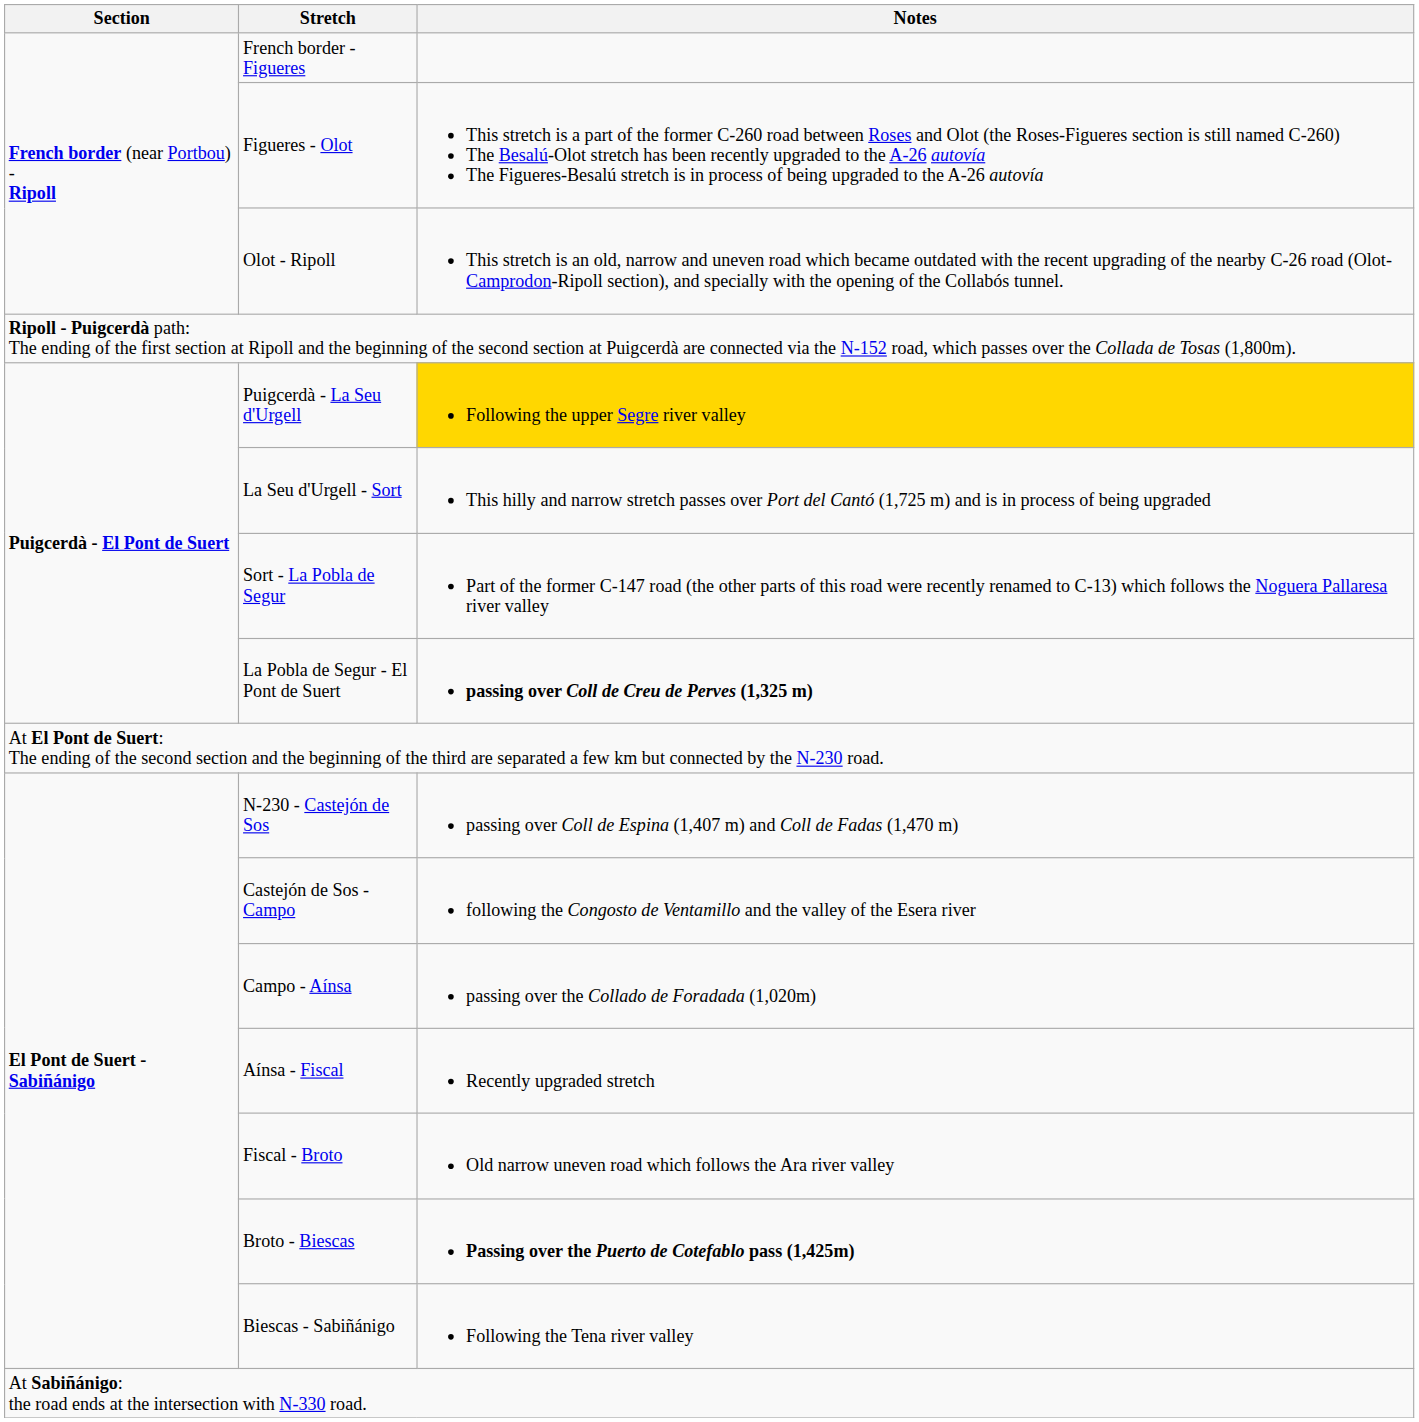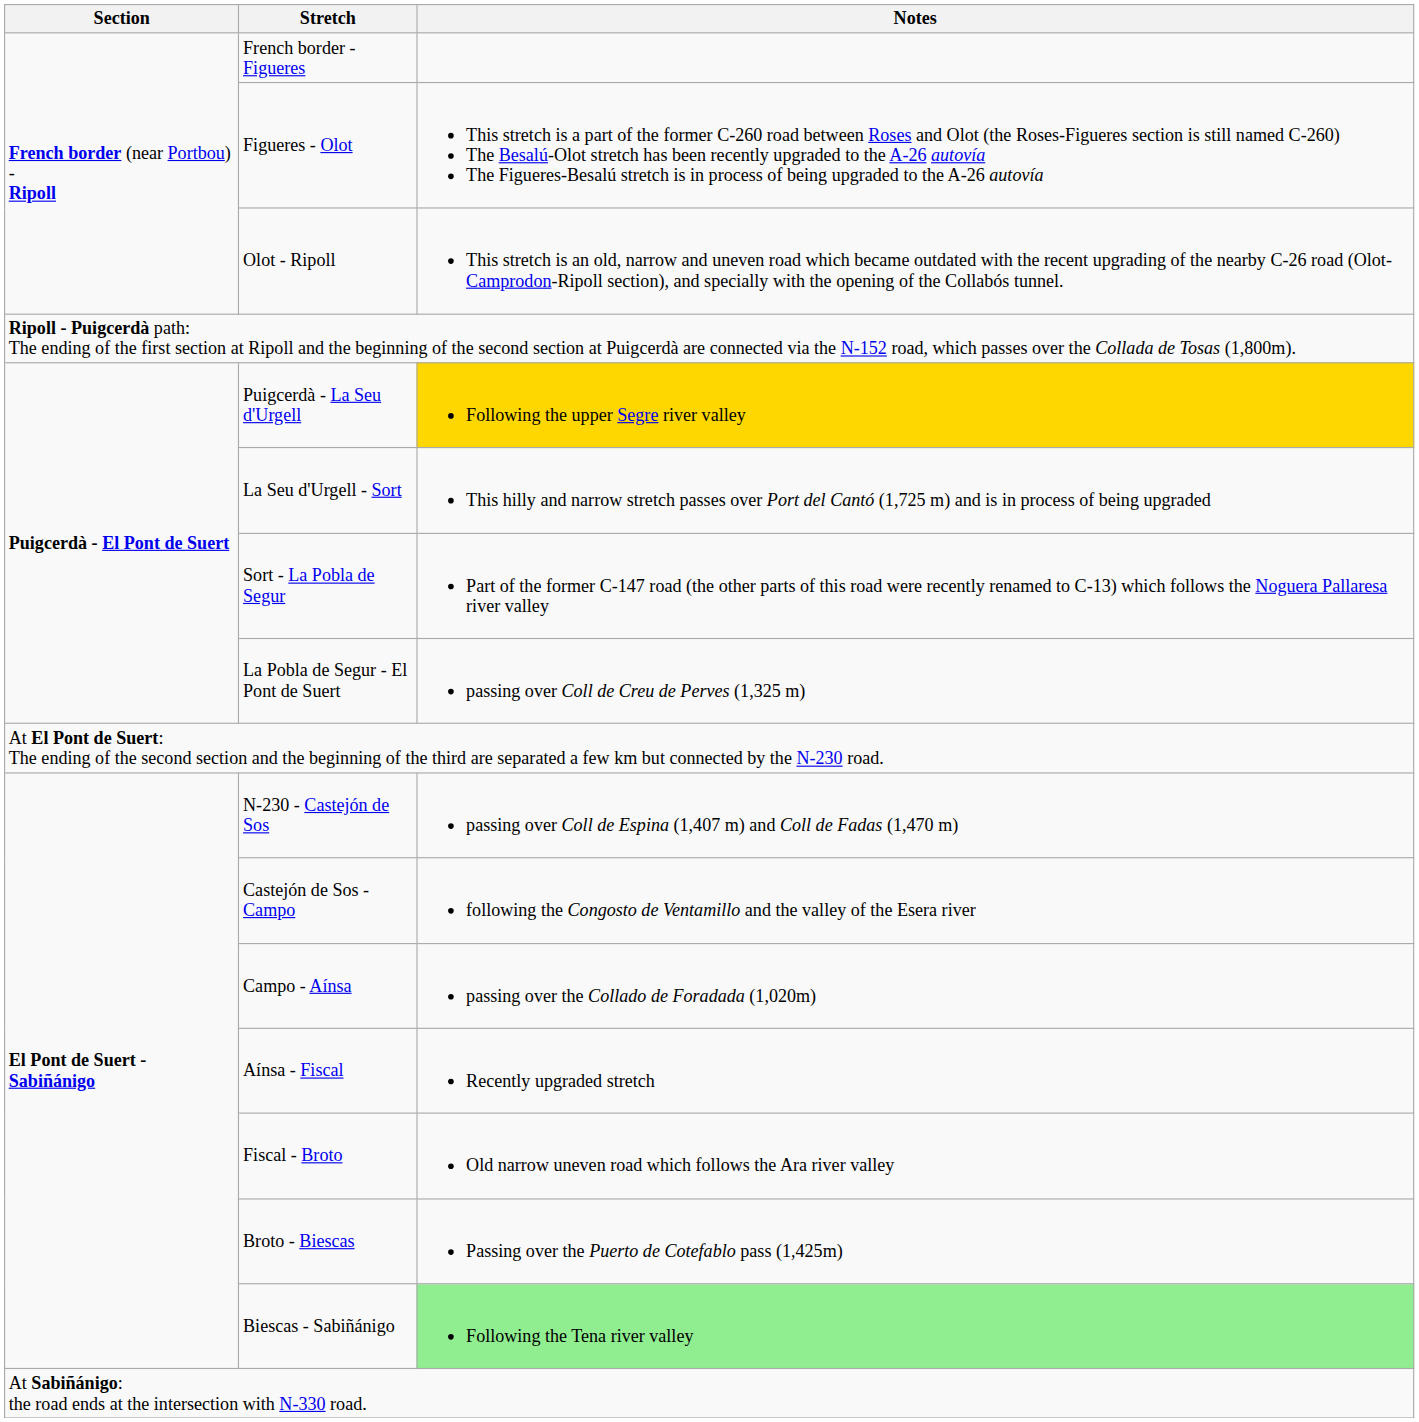(915, 691) bold -> (915, 691) normal
(915, 1251) bold -> (915, 1251) normal
(915, 1336) no background -> (915, 1336) lightgreen background
